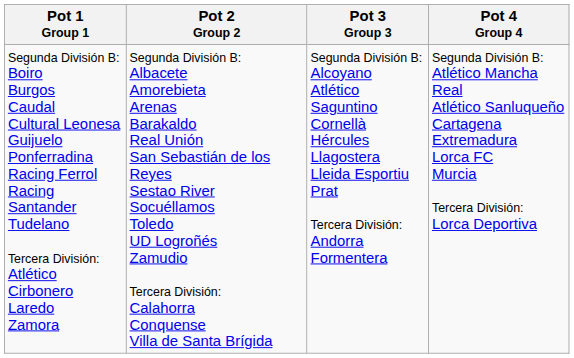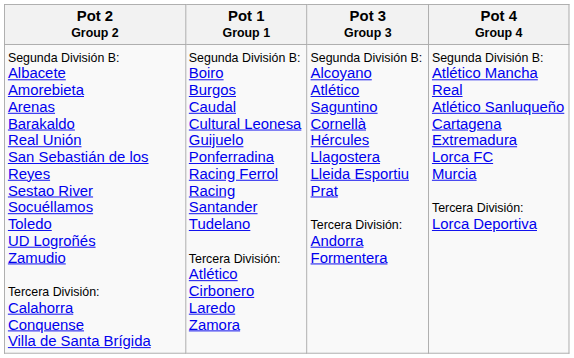columns swapped: (65, 24) <-> (217, 24)
